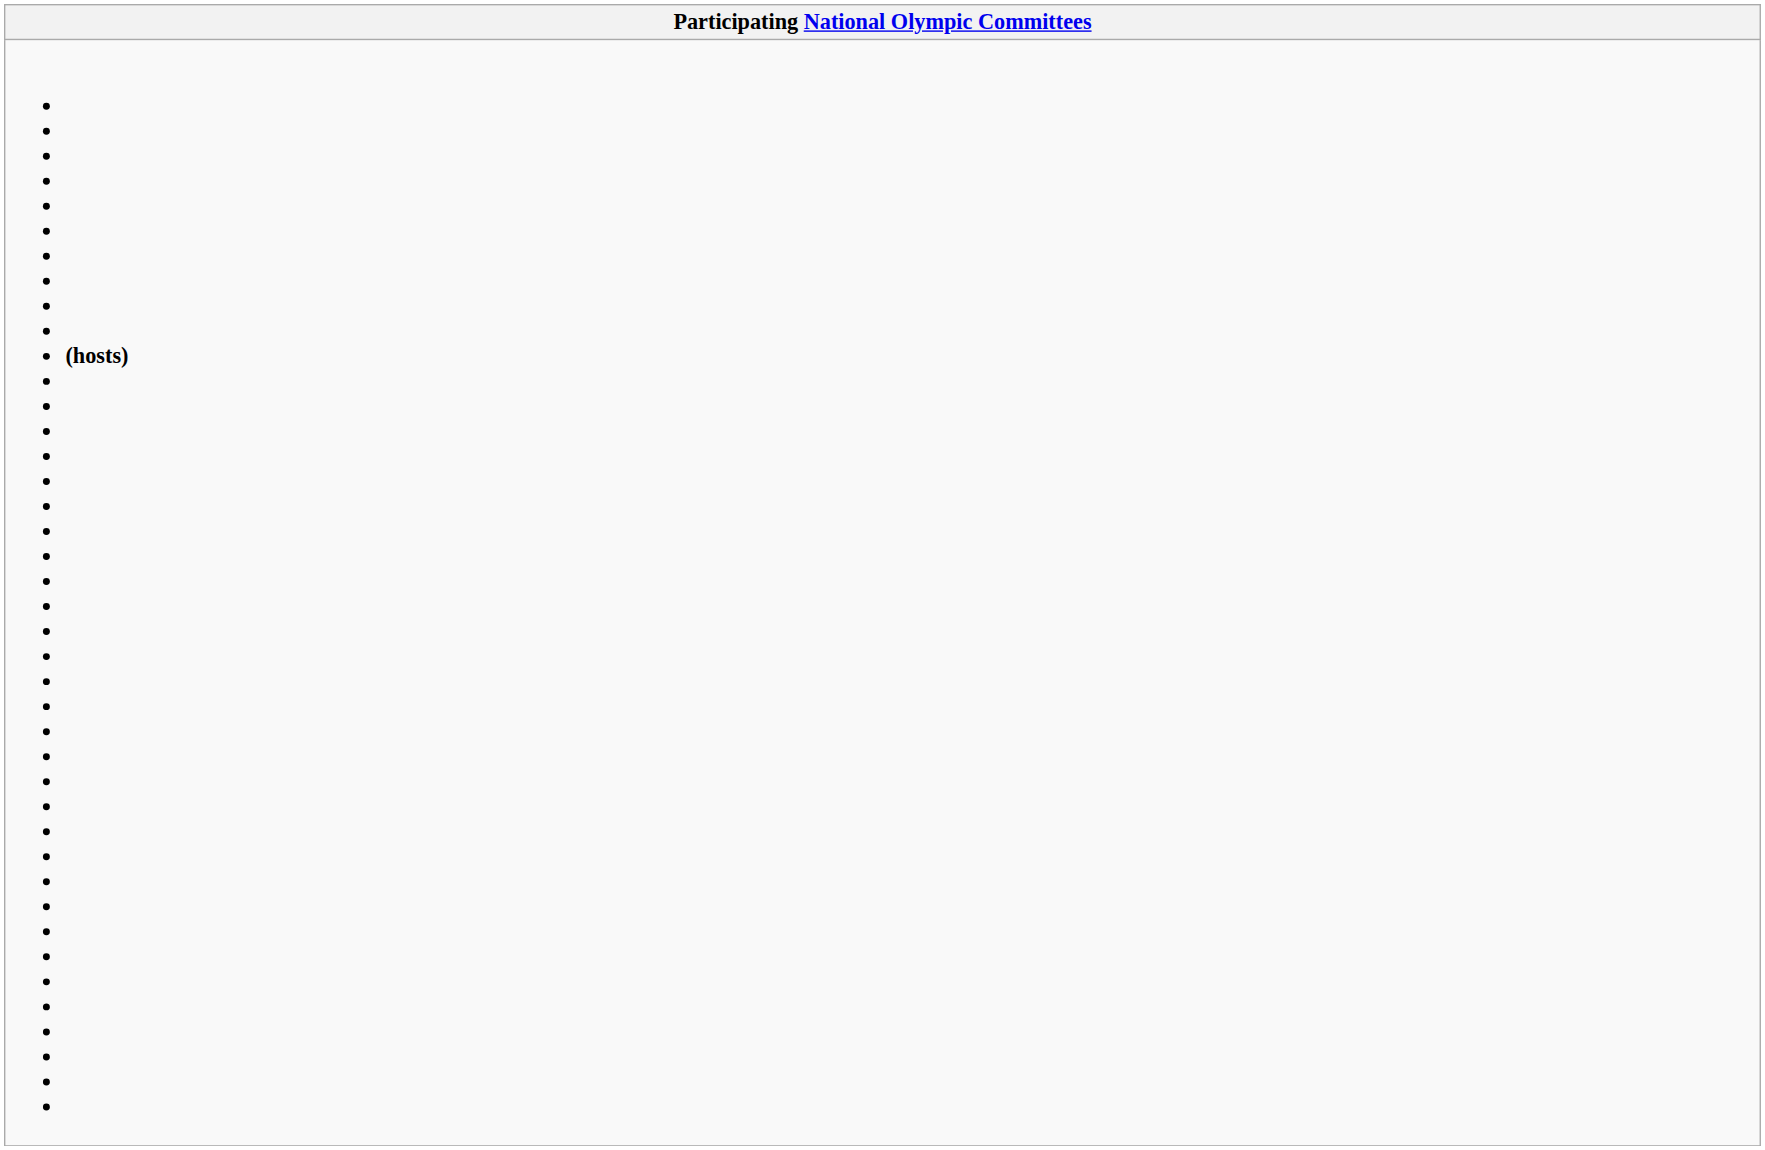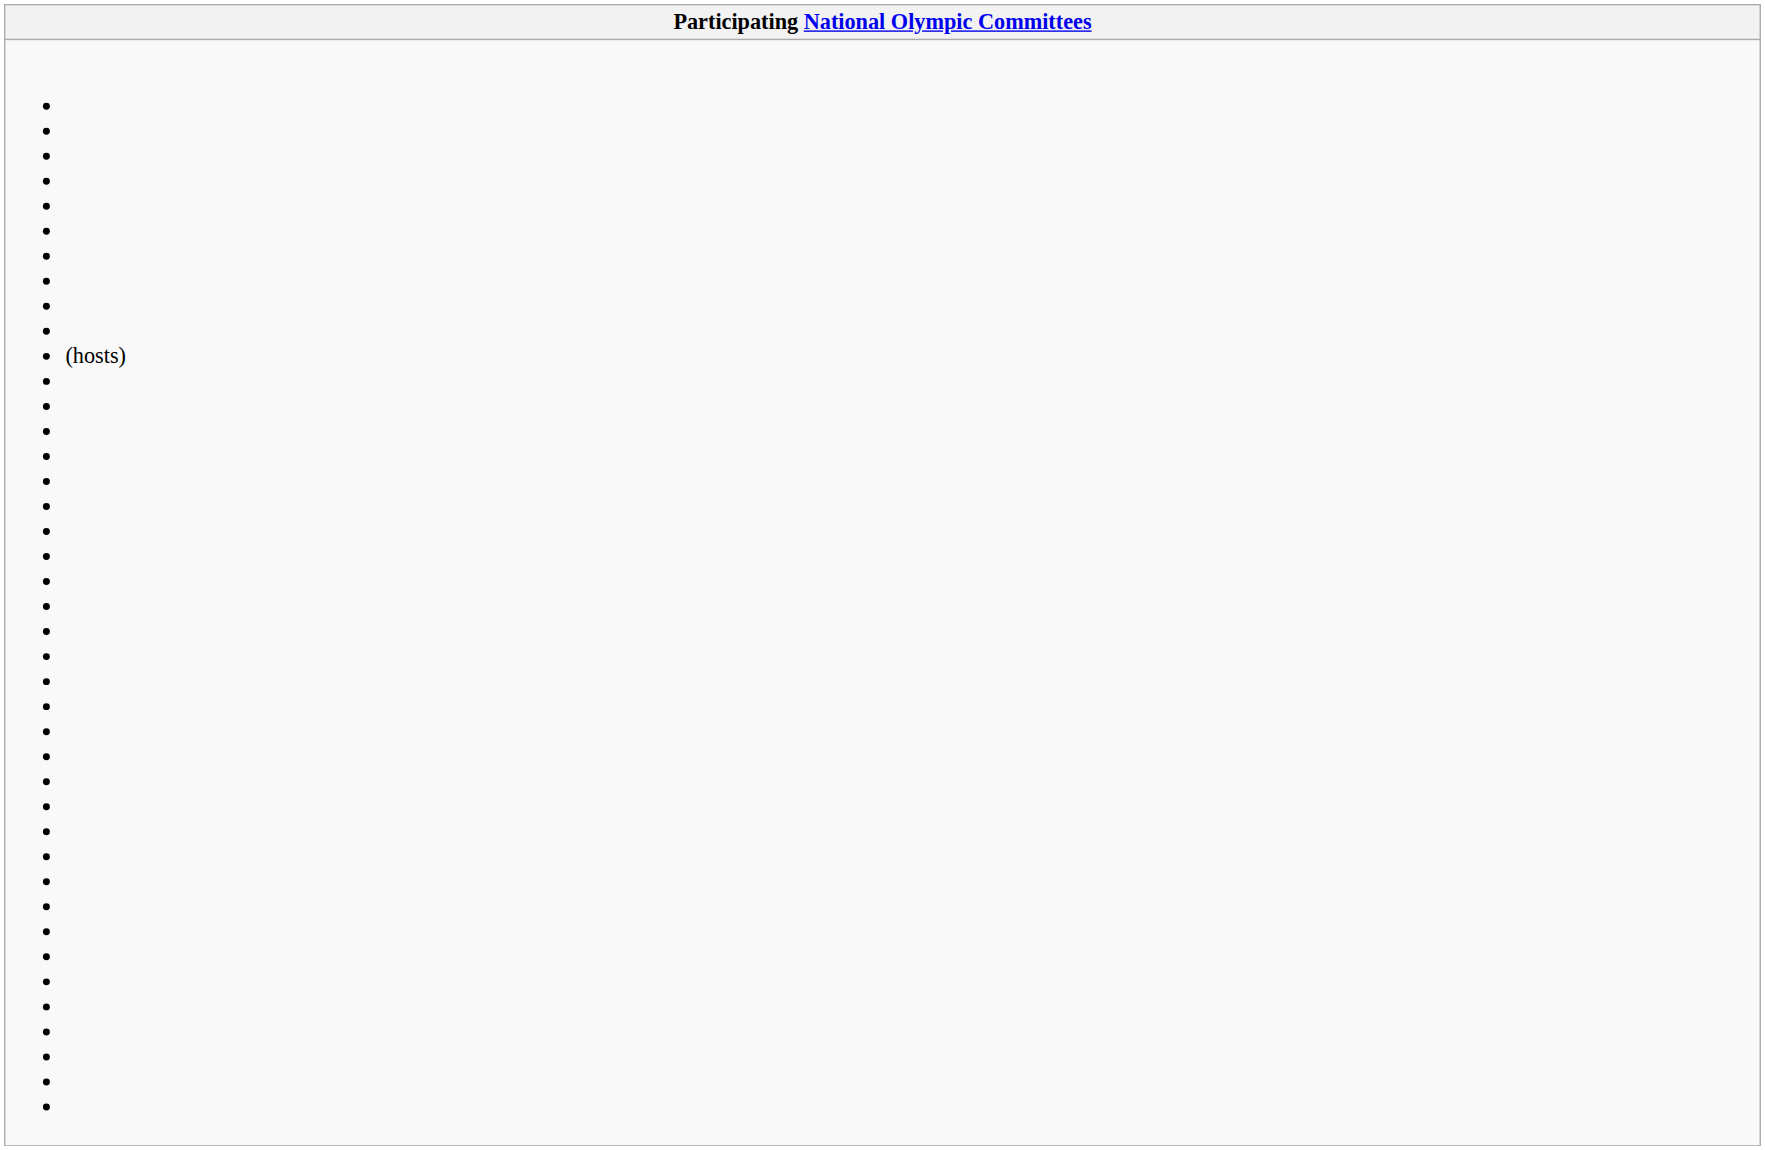(882, 605) bold -> (882, 605) normal
